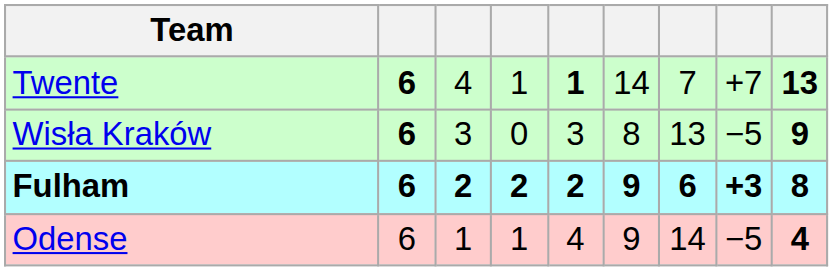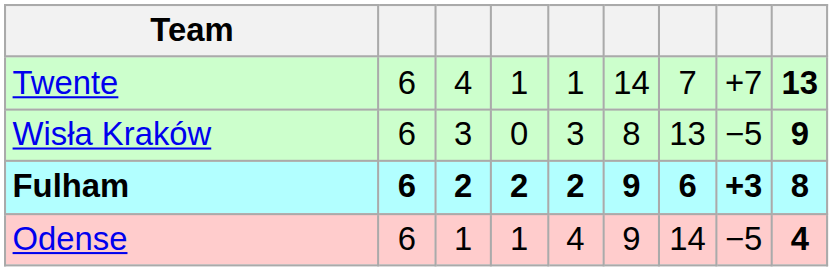(407, 82) bold -> (407, 82) normal
(575, 82) bold -> (575, 82) normal
(407, 134) bold -> (407, 134) normal
